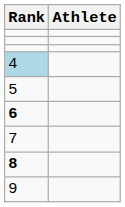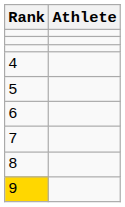(13, 64) lightblue background -> (13, 64) no background
(13, 114) bold -> (13, 114) normal
(13, 164) bold -> (13, 164) normal
(13, 189) no background -> (13, 189) gold background
